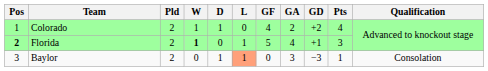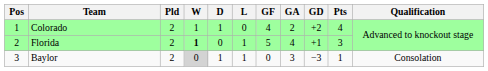(17, 43) bold -> (17, 43) normal
(196, 58) no background -> (196, 58) lightgrey background
(244, 58) lightsalmon background -> (244, 58) no background
